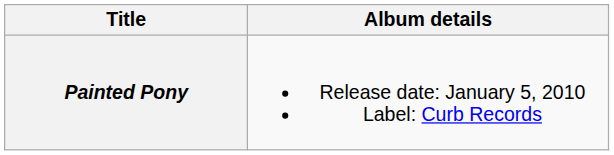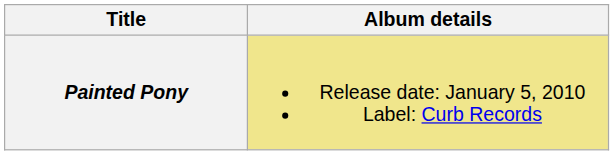(428, 104) no background -> (428, 104) khaki background
